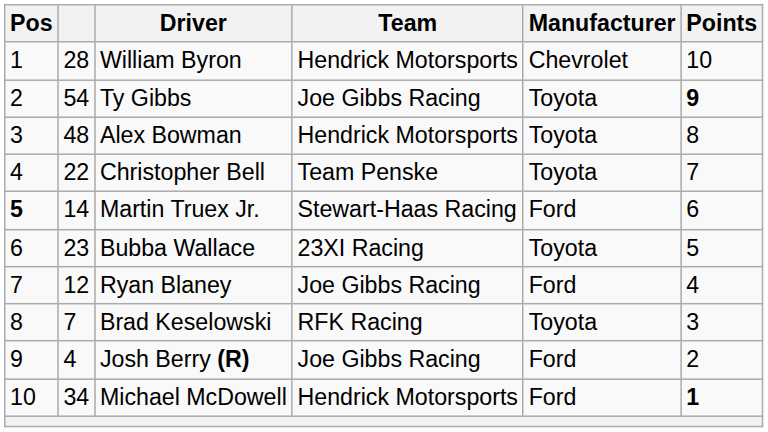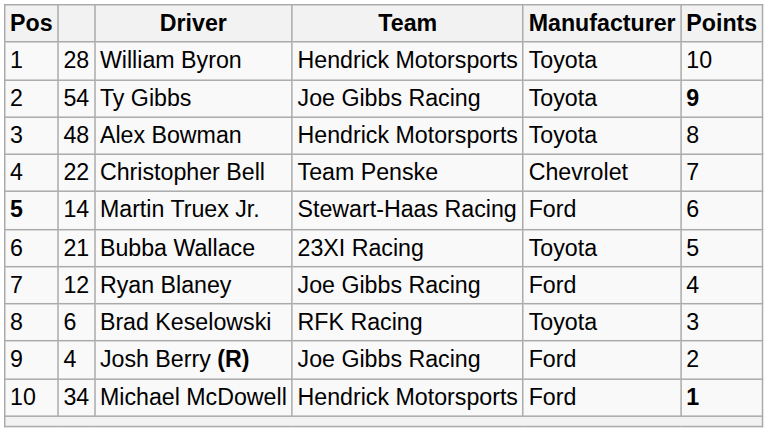(578, 60) Chevrolet -> (563, 60) Toyota
(563, 172) Toyota -> (578, 172) Chevrolet
(76, 247) 23 -> (76, 247) 21
(70, 321) 7 -> (70, 321) 6
